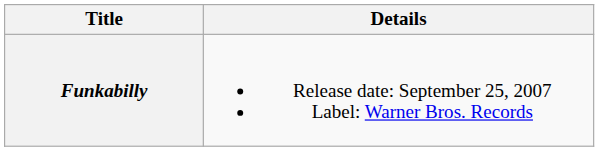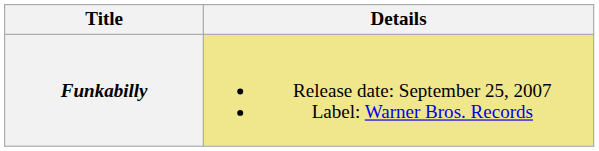(399, 101) no background -> (399, 101) khaki background
